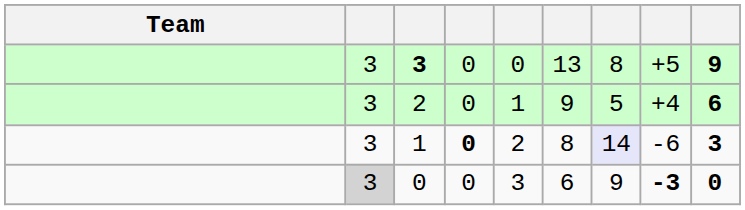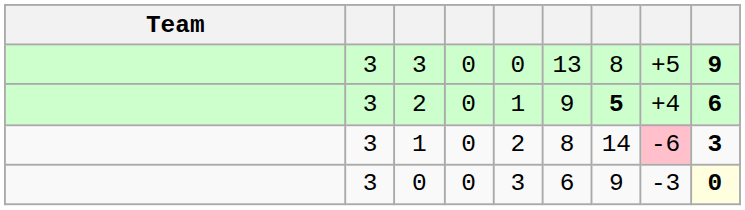(419, 65) bold -> (419, 65) normal
(616, 105) normal -> (616, 105) bold
(469, 144) bold -> (469, 144) normal
(616, 144) lavender background -> (616, 144) no background
(666, 144) no background -> (666, 144) pink background
(370, 184) lightgrey background -> (370, 184) no background
(666, 184) bold -> (666, 184) normal
(715, 184) no background -> (715, 184) lightyellow background
